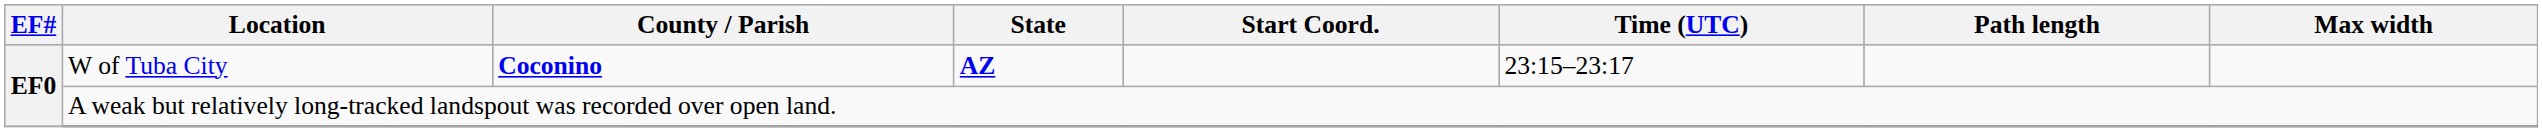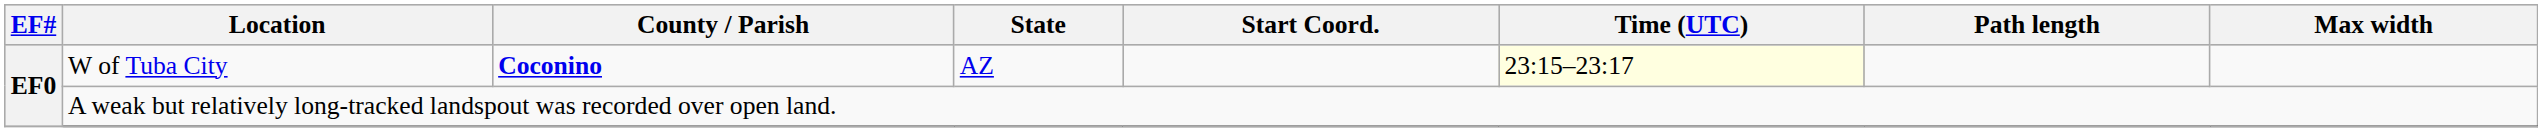(978, 65) bold -> (977, 65) normal
(1569, 65) no background -> (1569, 65) lightyellow background
